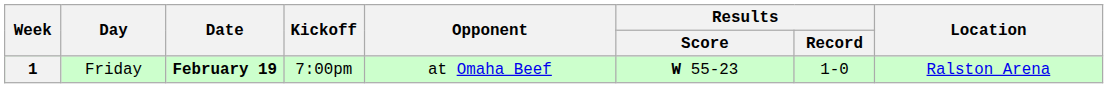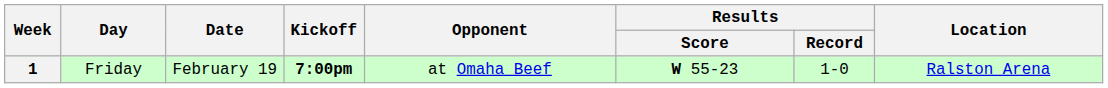(225, 69) bold -> (225, 69) normal
(324, 69) normal -> (324, 69) bold
